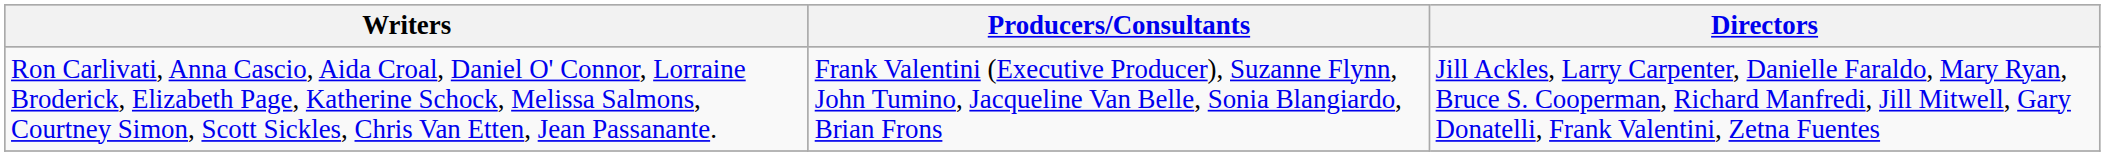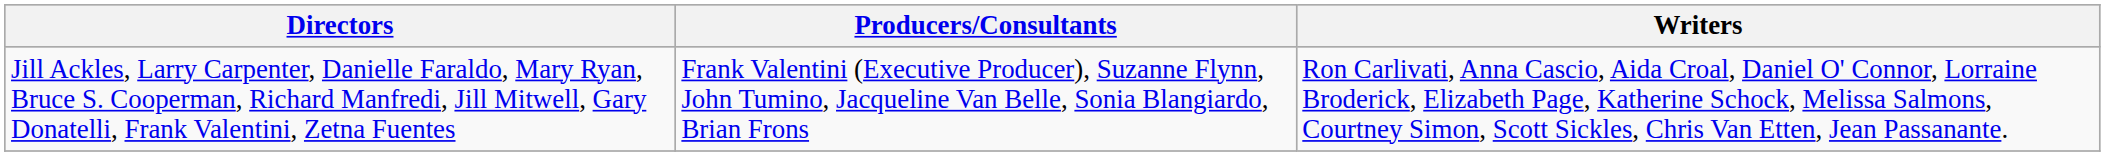columns swapped: (407, 25) <-> (1765, 25)
